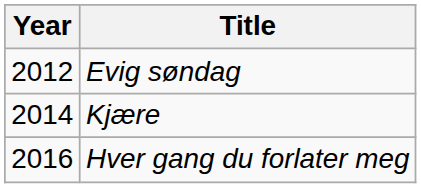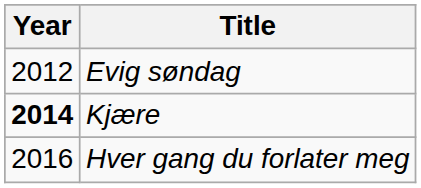(42, 114) normal -> (42, 114) bold
